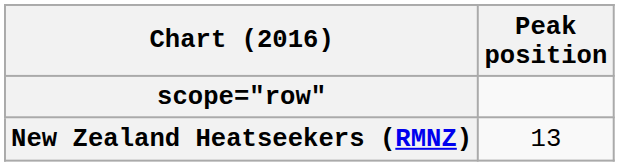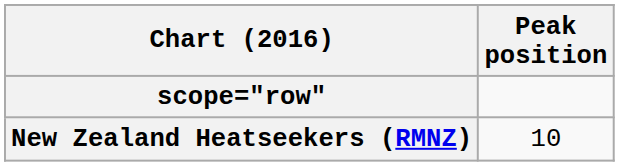(546, 139) 13 -> (546, 139) 10
